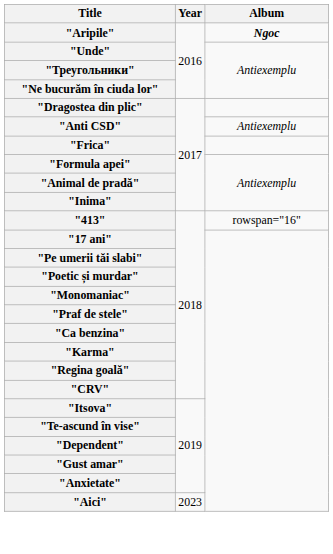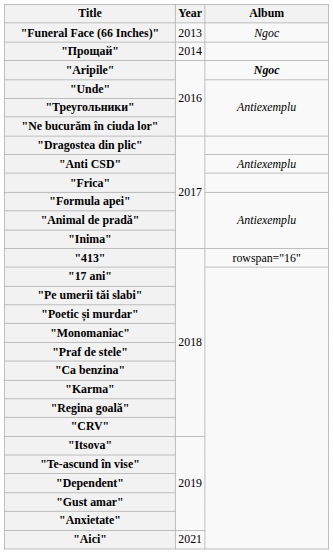+ row: (90, 32)
+ row: (90, 51)
(190, 502) 2023 -> (190, 539) 2021
